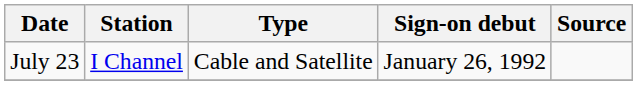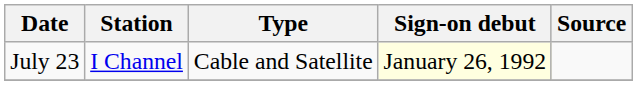(465, 60) no background -> (465, 60) lightyellow background
